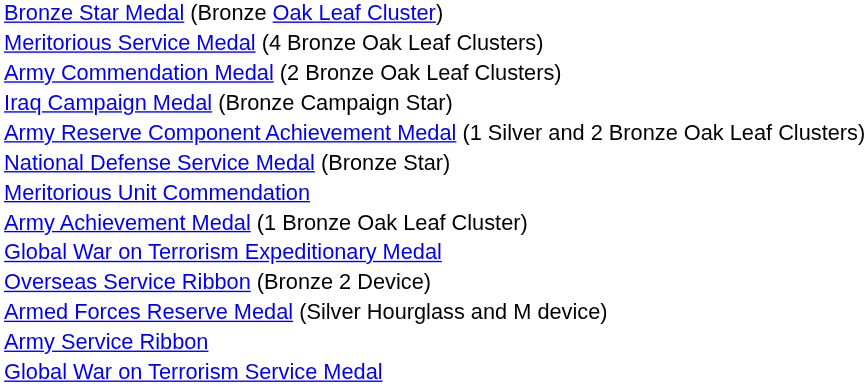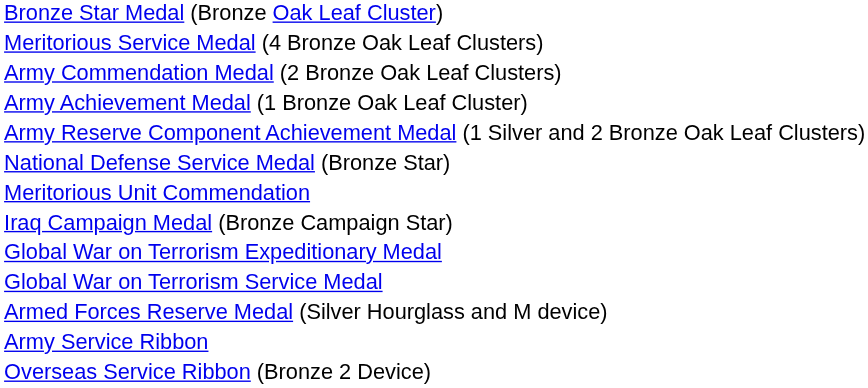(228, 102) Iraq Campaign Medal (Bronze Campaign Star) -> (266, 102) Army Achievement Medal (1 Bronze Oak Leaf Cluster)
(266, 222) Army Achievement Medal (1 Bronze Oak Leaf Cluster) -> (228, 222) Iraq Campaign Medal (Bronze Campaign Star)
(218, 282) Overseas Service Ribbon (Bronze 2 Device) -> (193, 282) Global War on Terrorism Service Medal
(193, 372) Global War on Terrorism Service Medal -> (218, 372) Overseas Service Ribbon (Bronze 2 Device)
